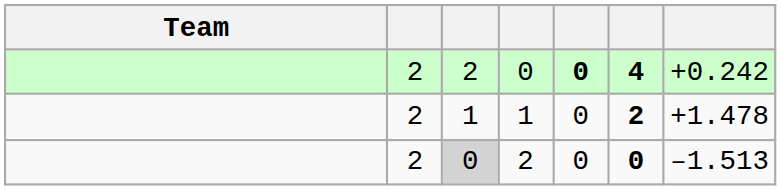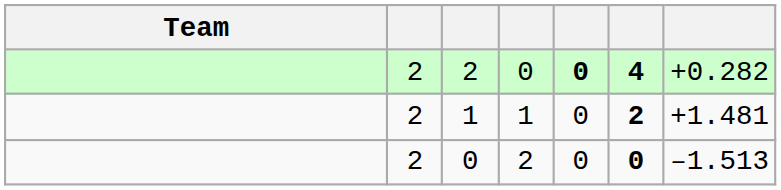(720, 72) +0.242 -> (720, 72) +0.282
(720, 117) +1.478 -> (720, 117) +1.481
(470, 162) lightgrey background -> (470, 162) no background
